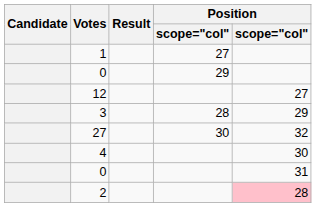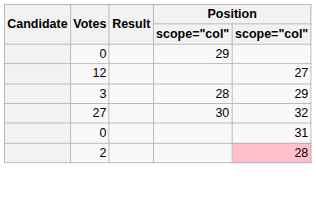- row: (103, 53)
- row: (103, 152)
